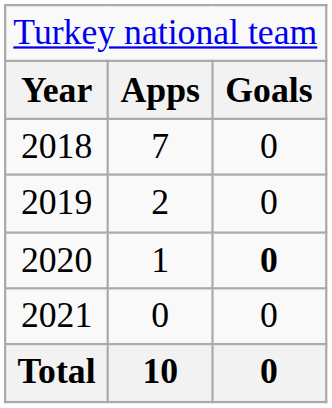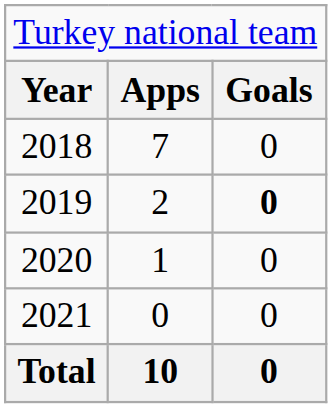(269, 202) normal -> (269, 202) bold
(269, 259) bold -> (269, 259) normal
